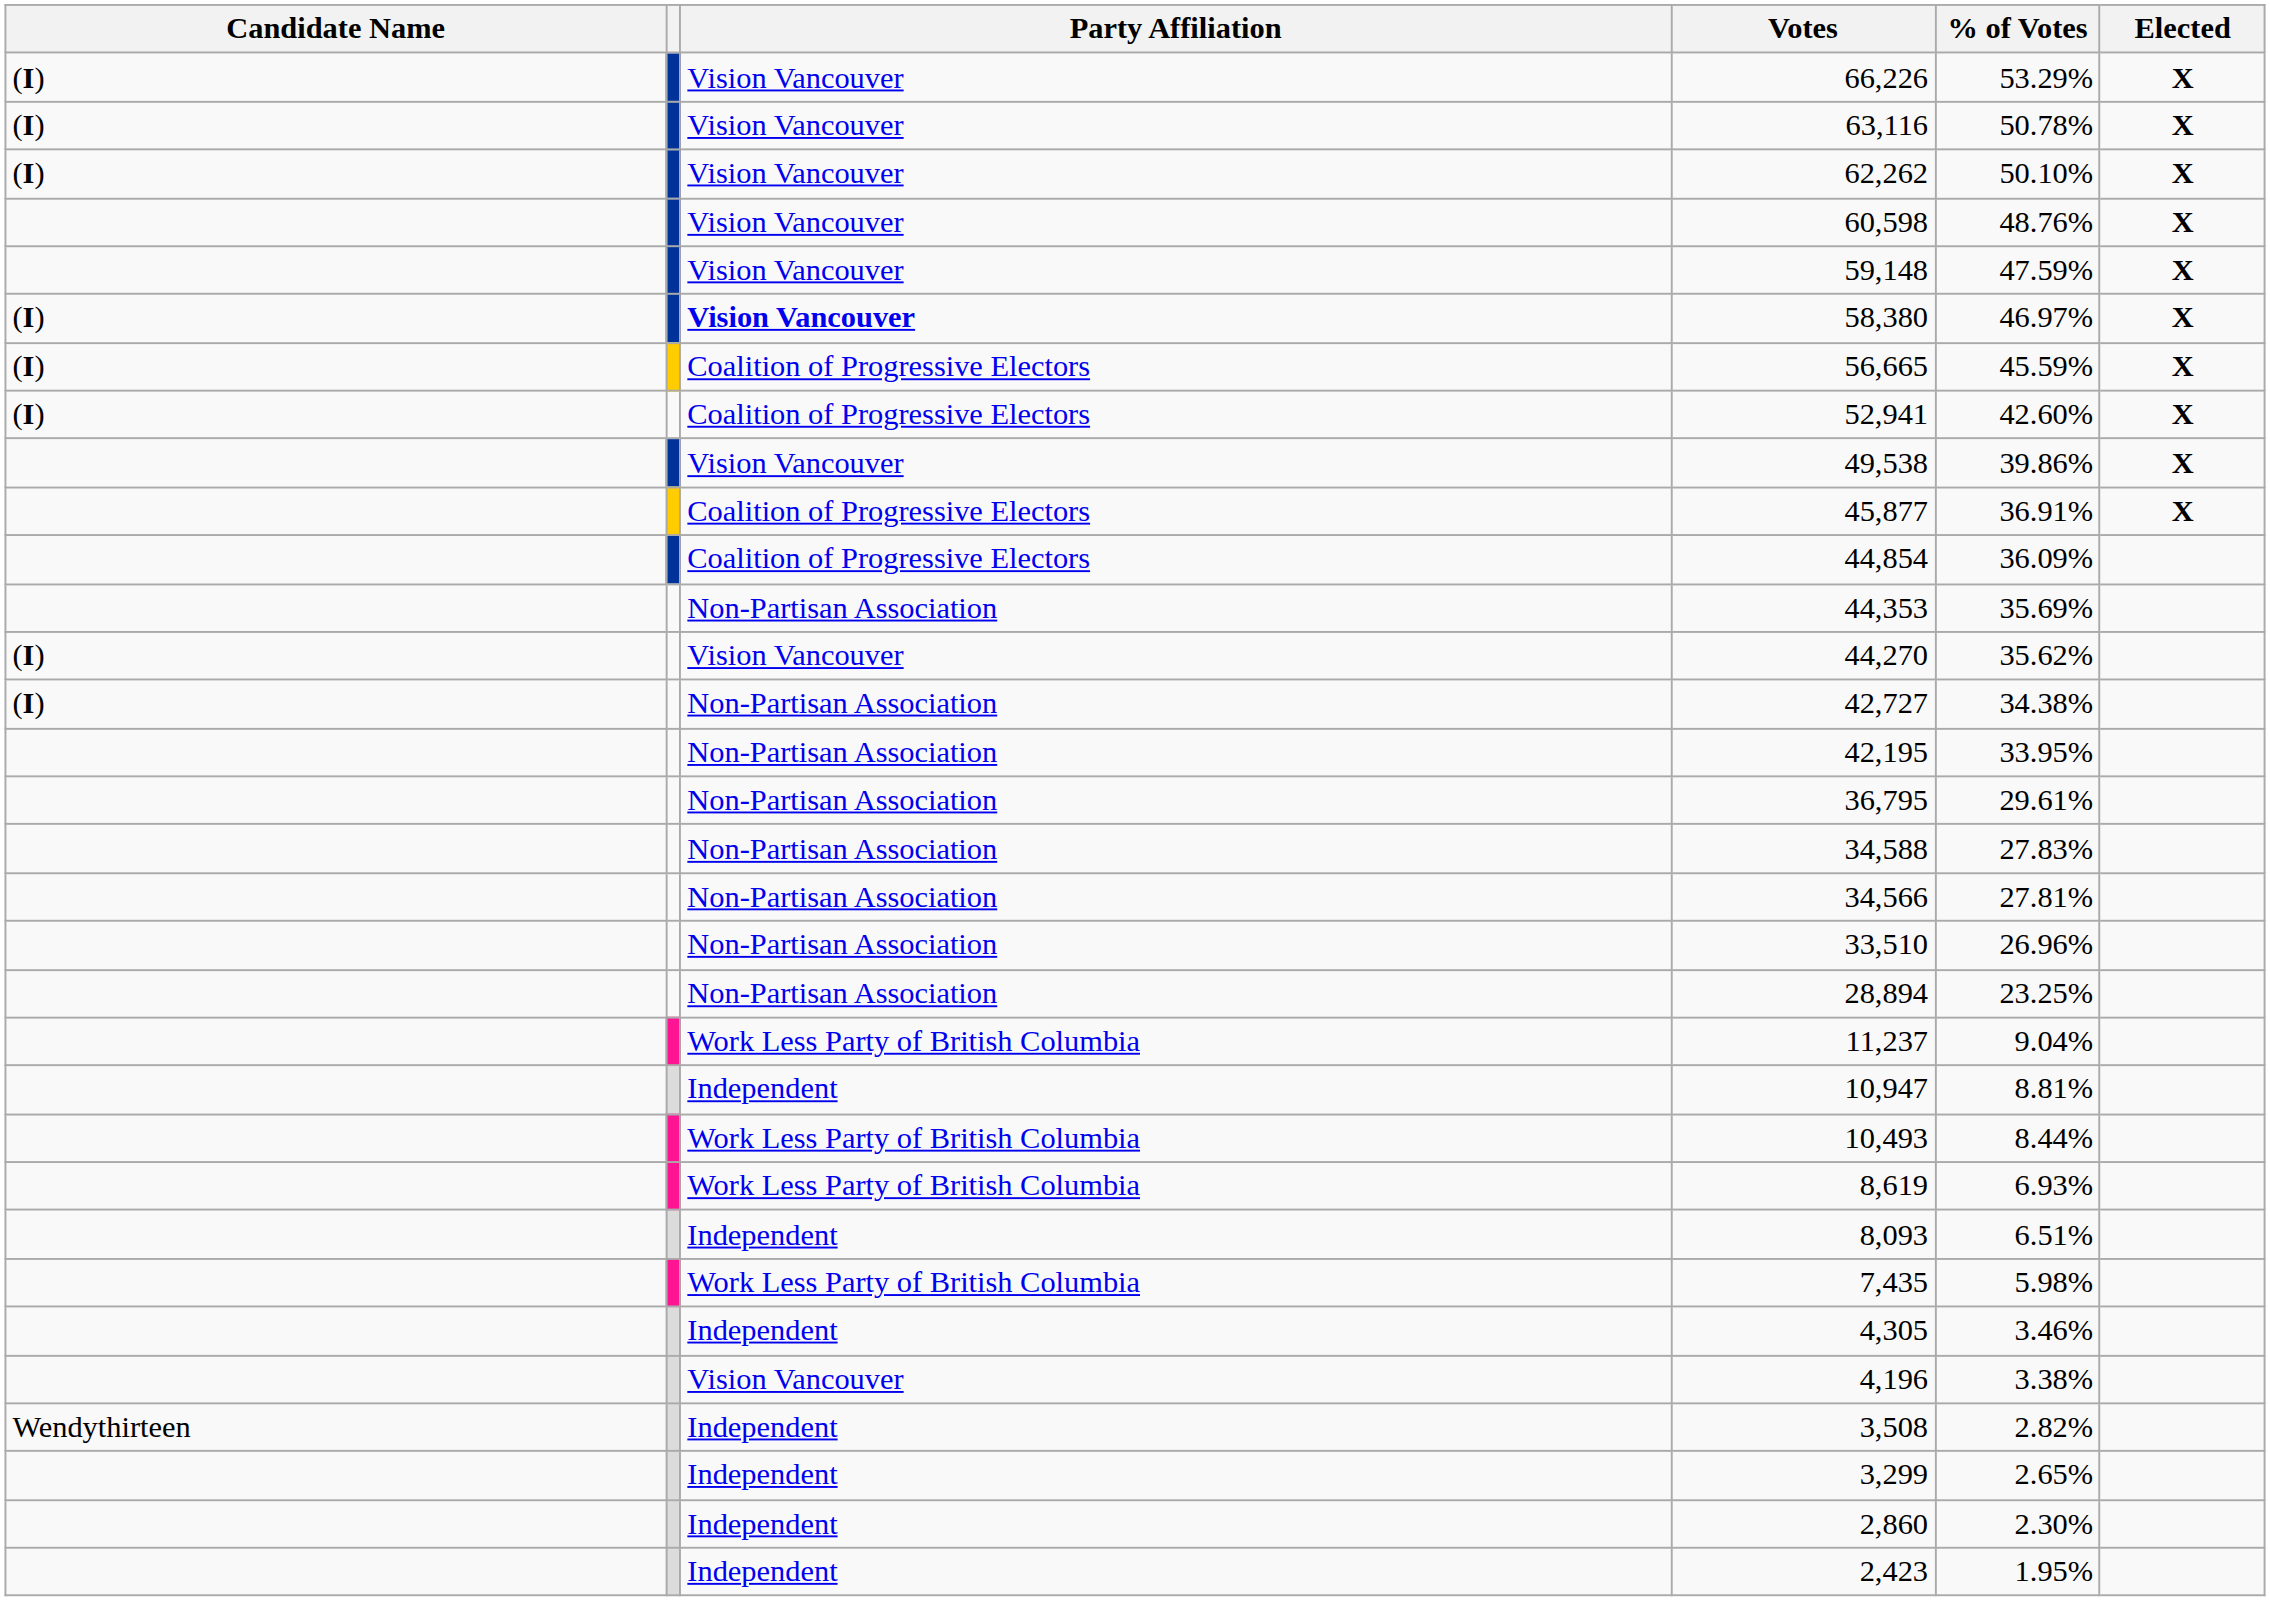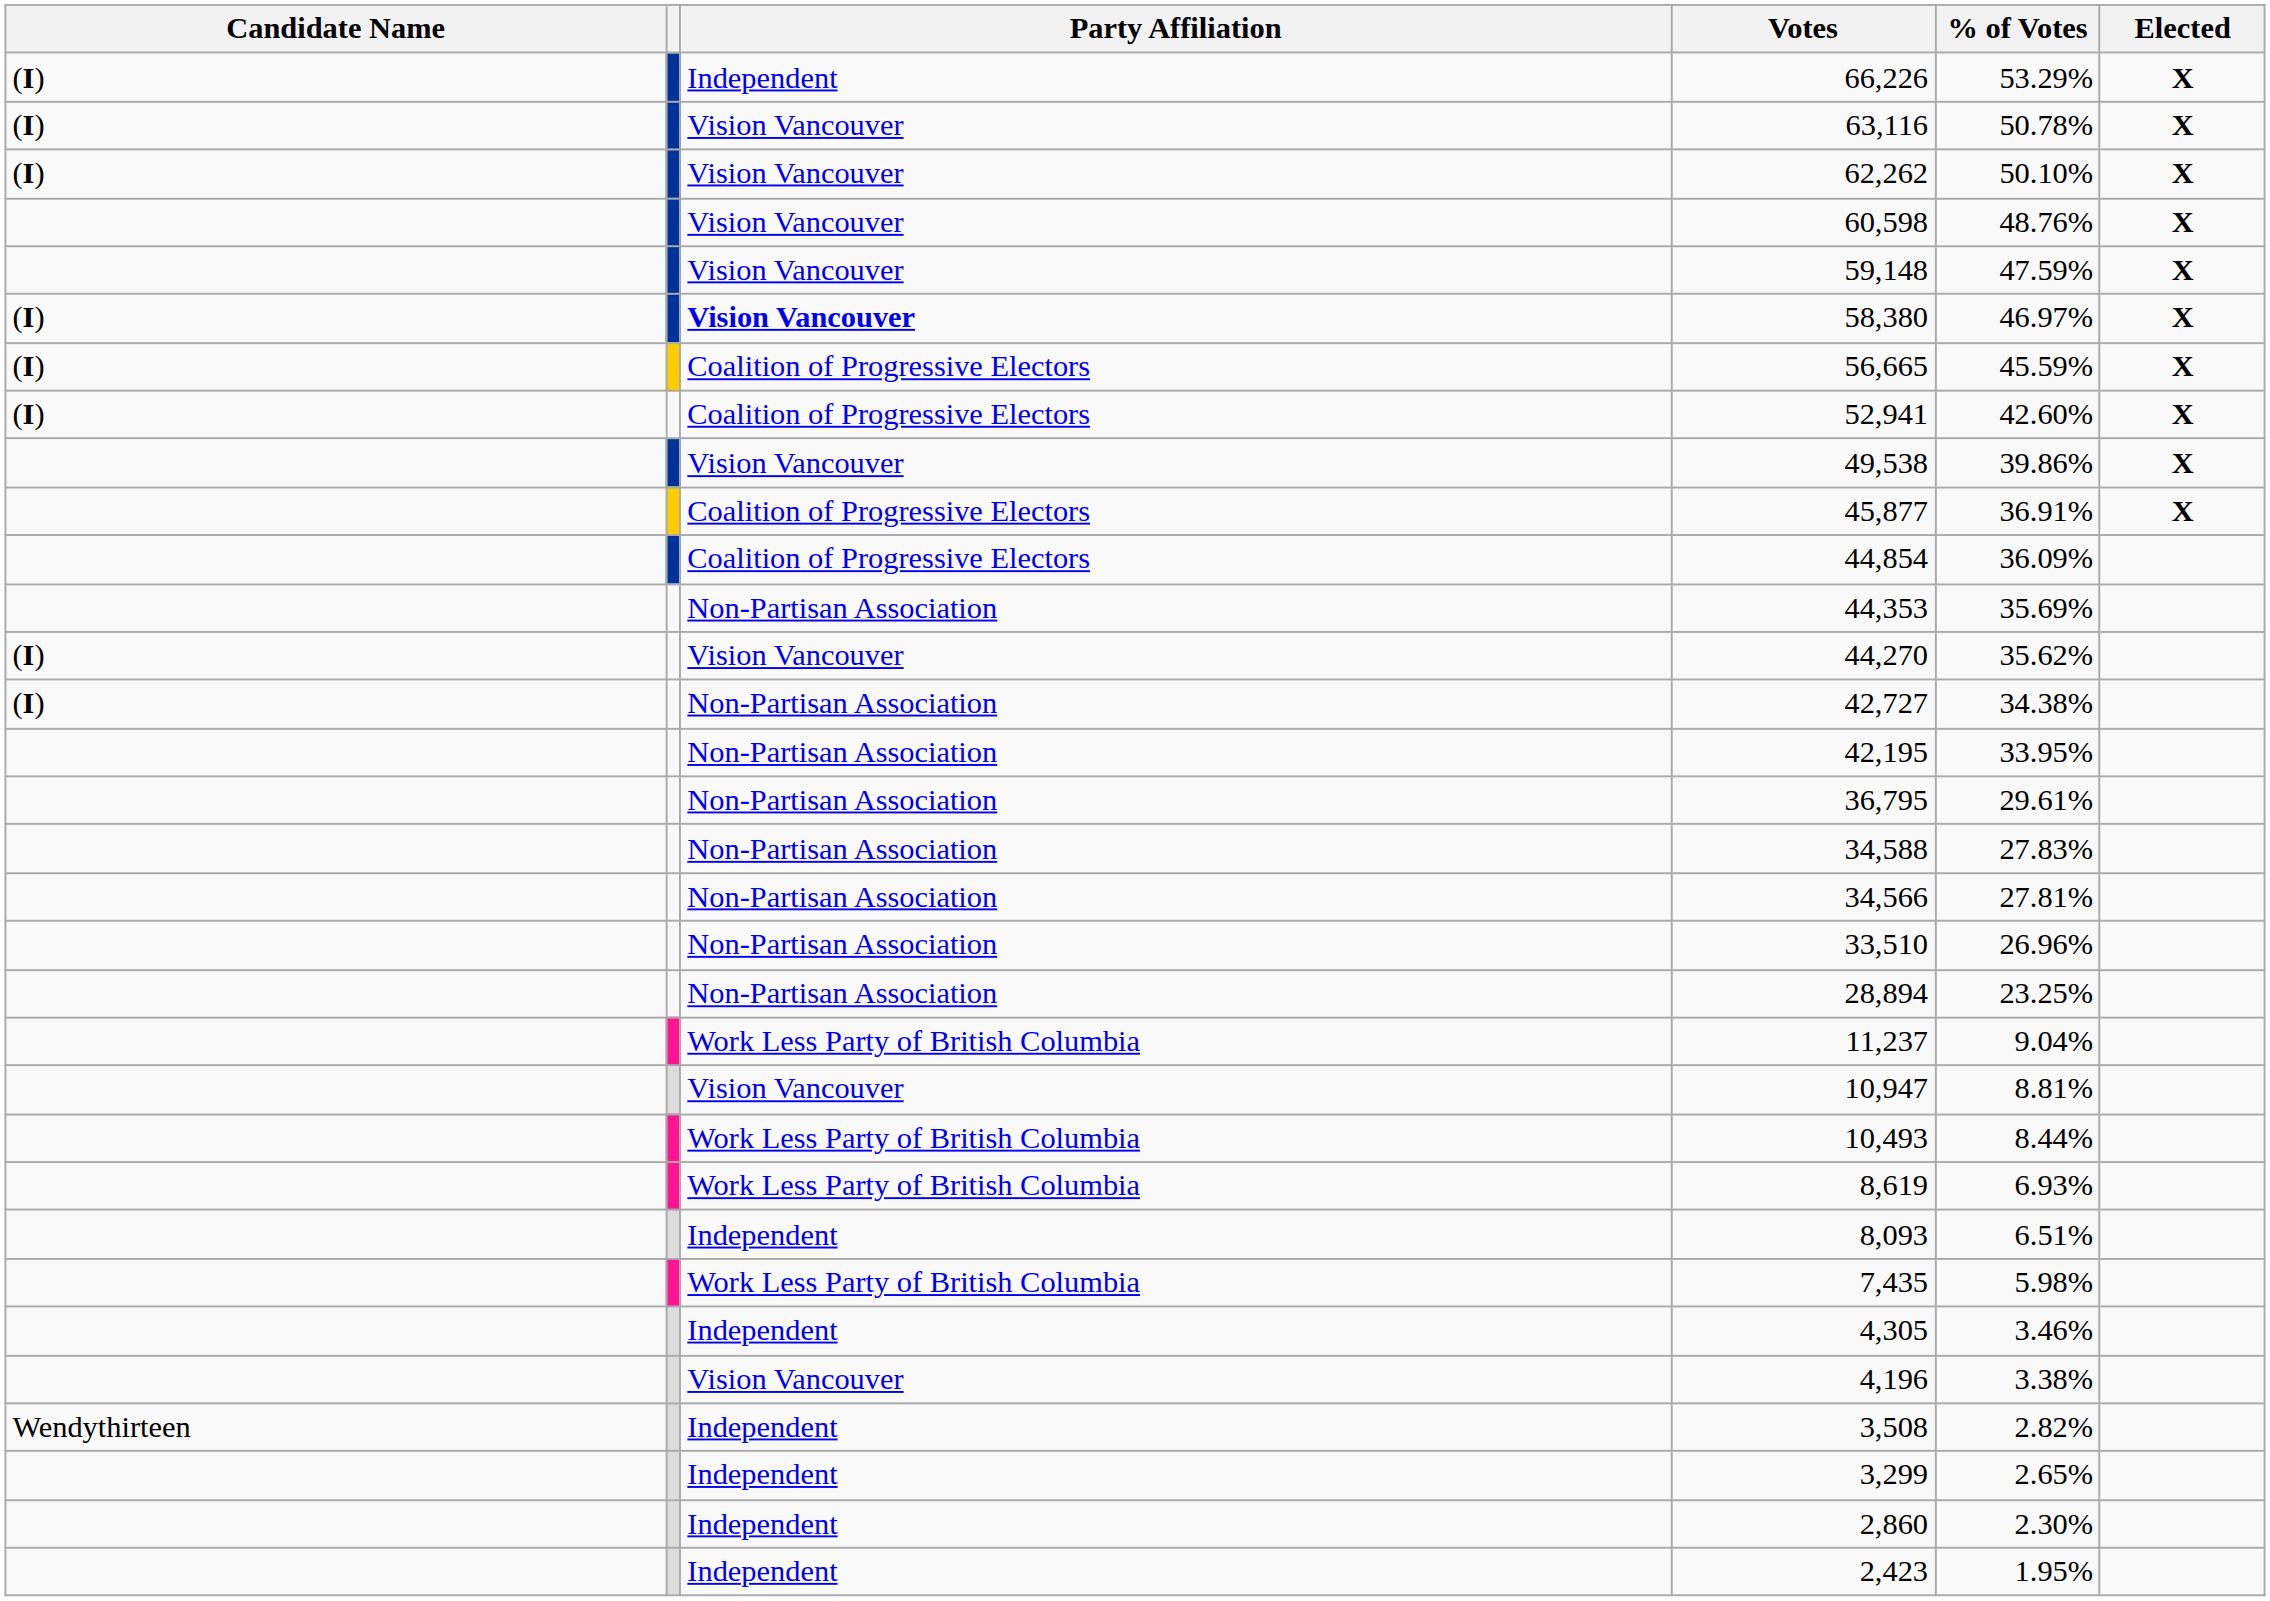(795, 76) Vision Vancouver -> (762, 76) Independent
(762, 1089) Independent -> (795, 1089) Vision Vancouver
